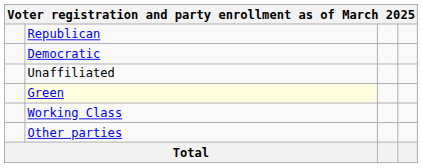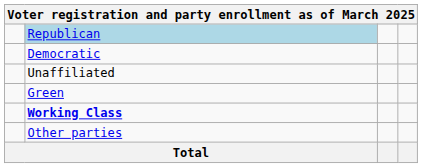(64, 34) no background -> (64, 34) lightblue background
(46, 93) lightyellow background -> (46, 93) no background
(75, 113) normal -> (75, 113) bold
